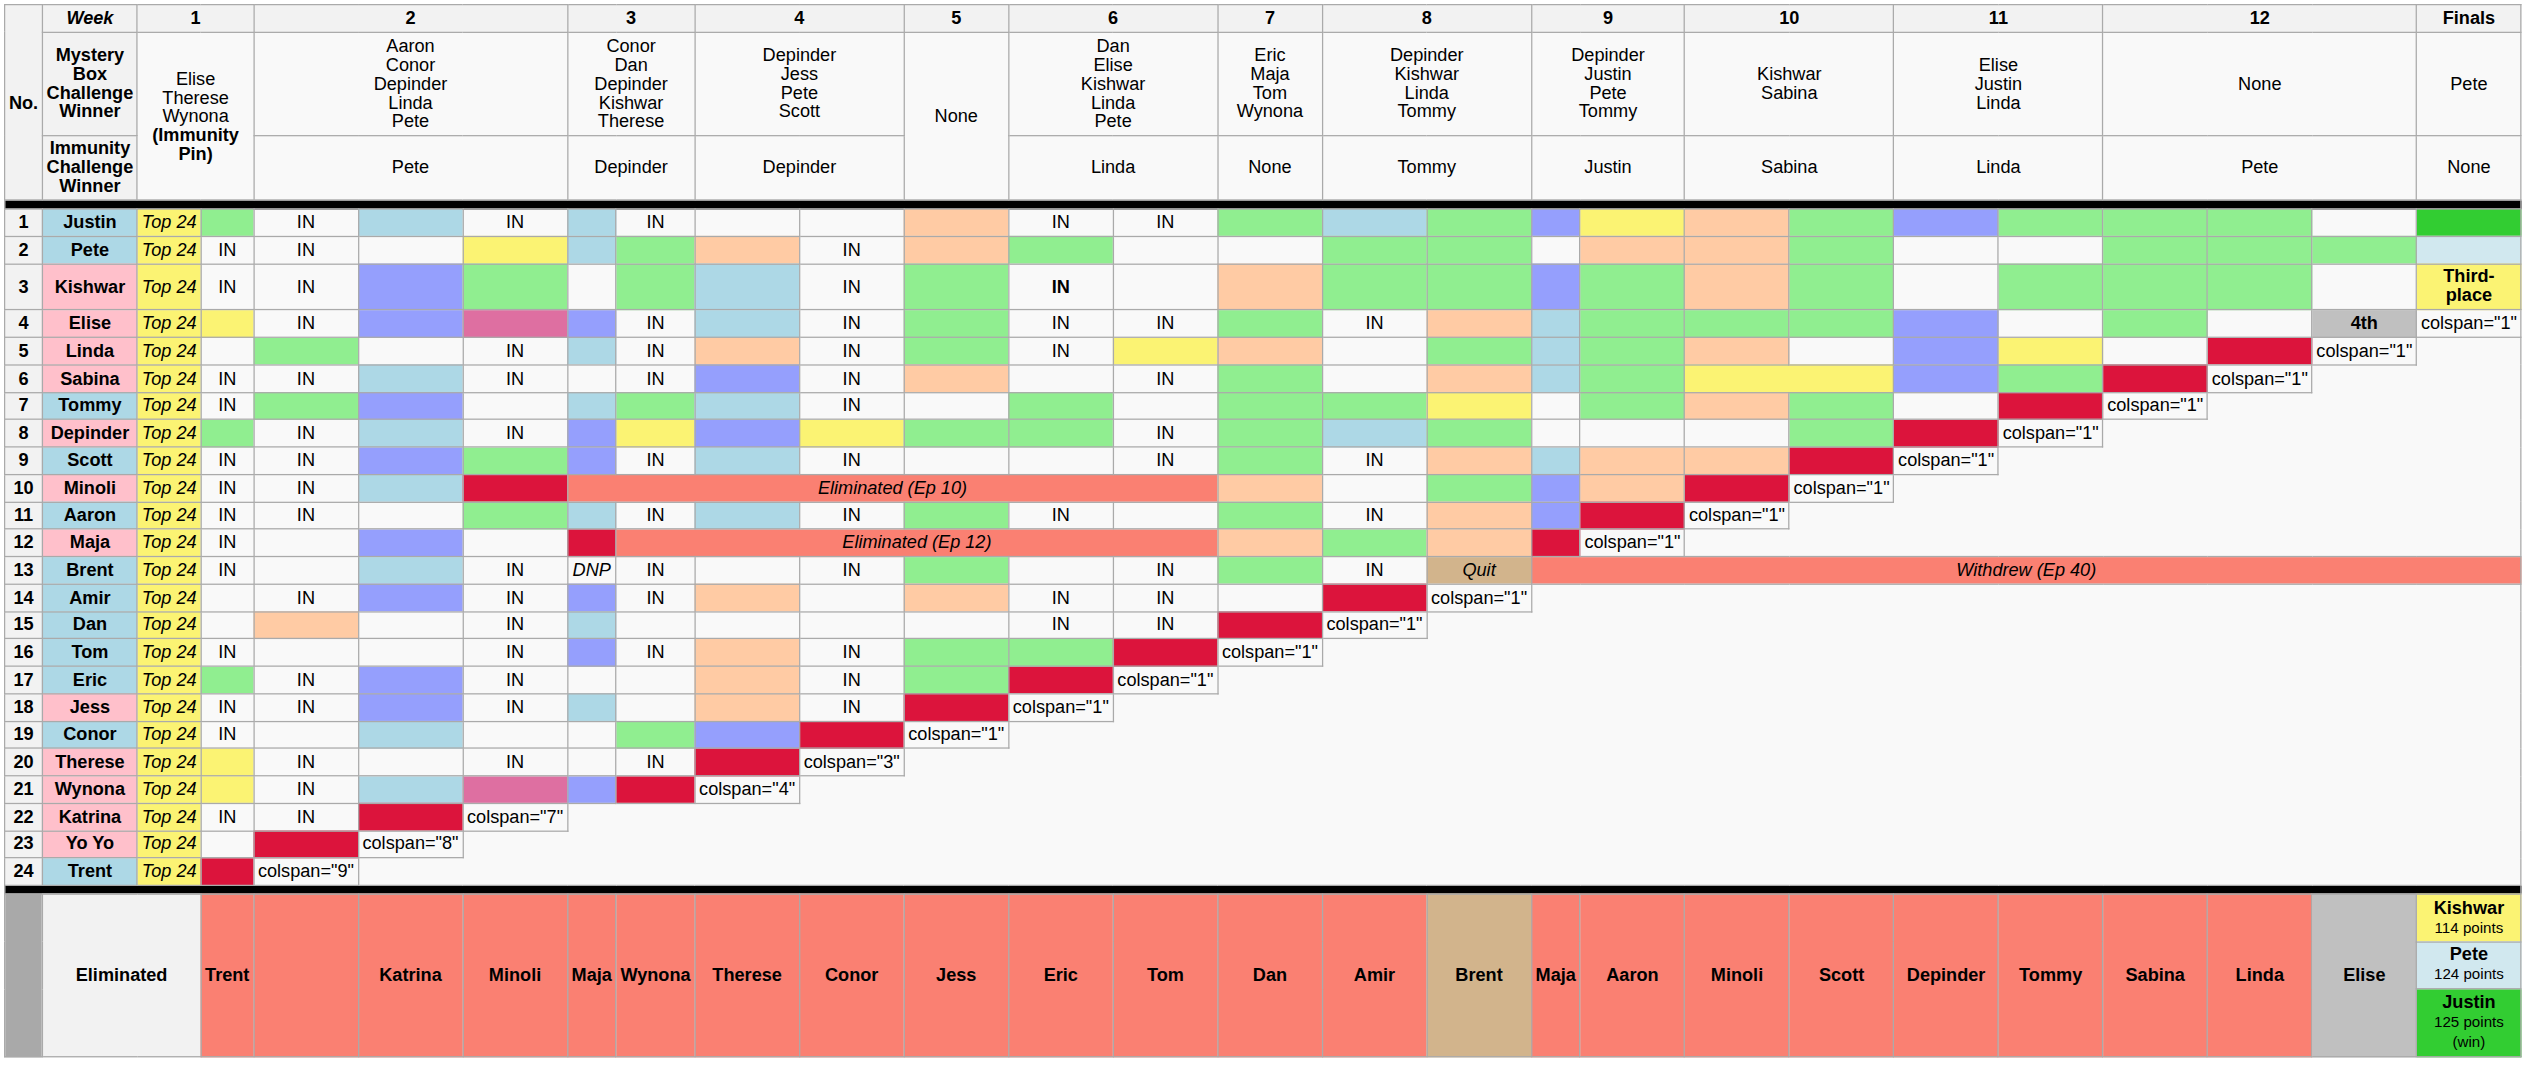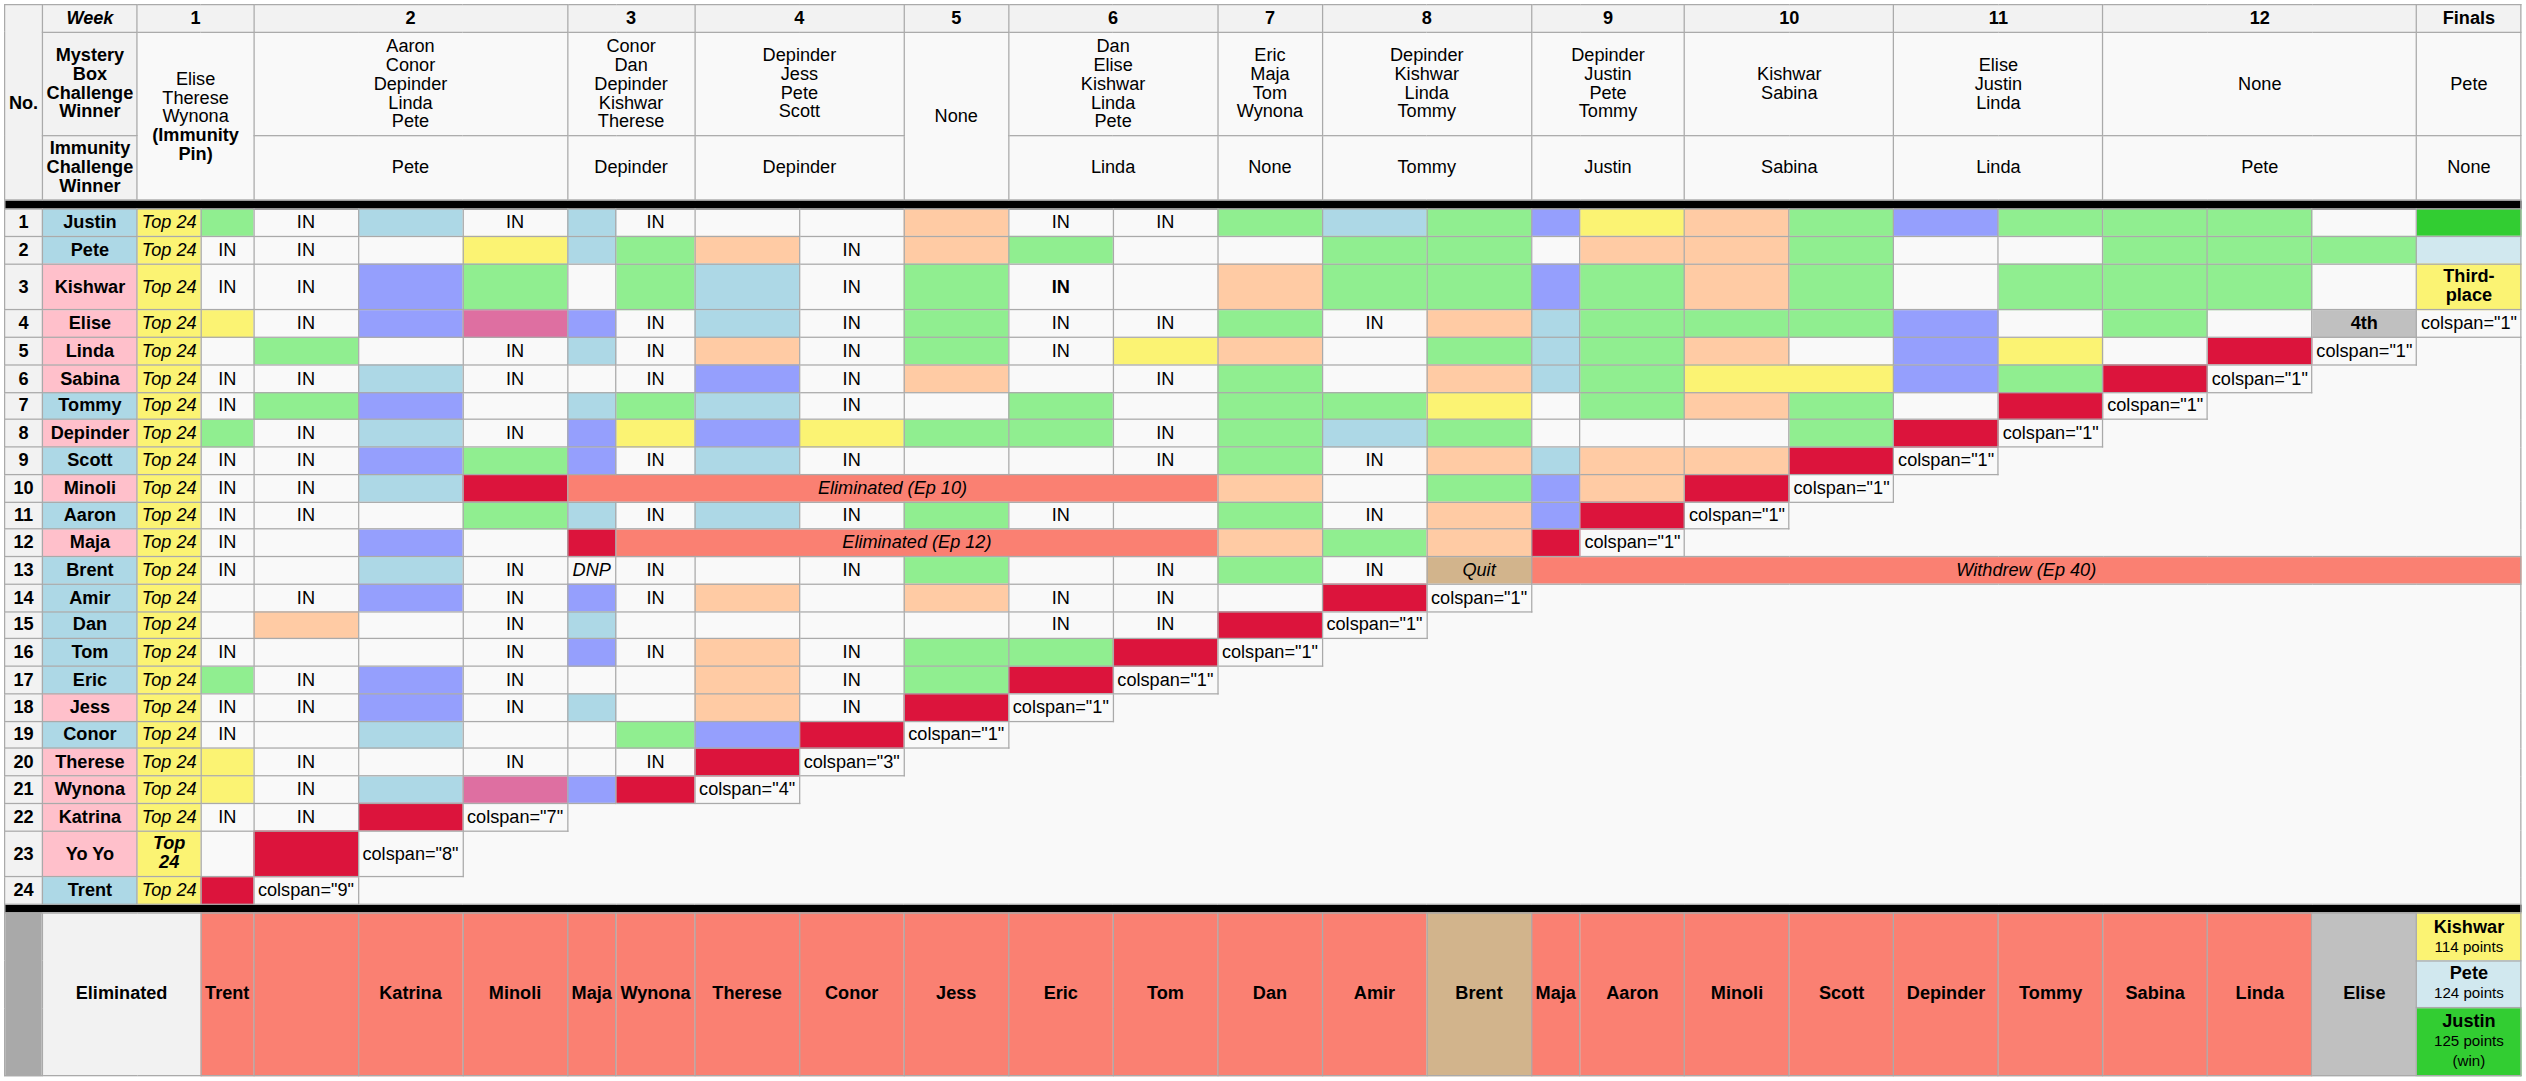(169, 844) normal -> (169, 853) bold
